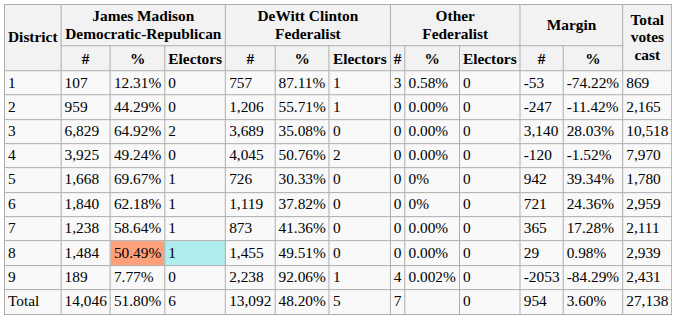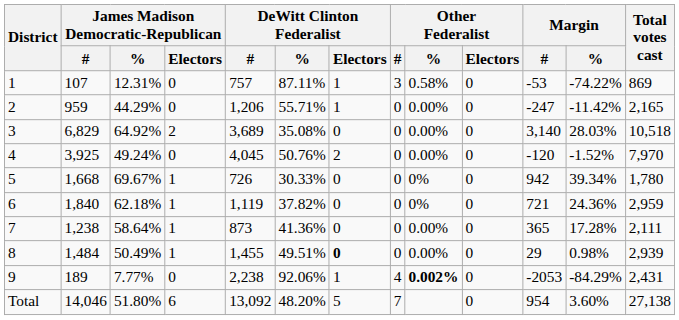(138, 253) lightsalmon background -> (138, 253) no background
(172, 253) paleturquoise background -> (172, 253) no background
(337, 253) normal -> (337, 253) bold
(432, 277) normal -> (433, 277) bold
